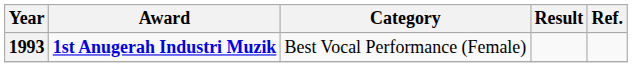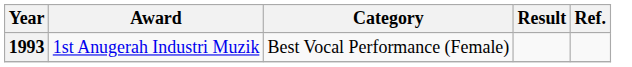(165, 47) bold -> (156, 47) normal
